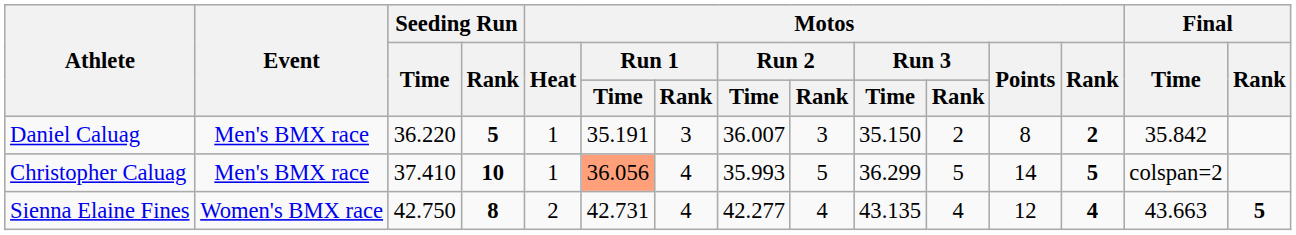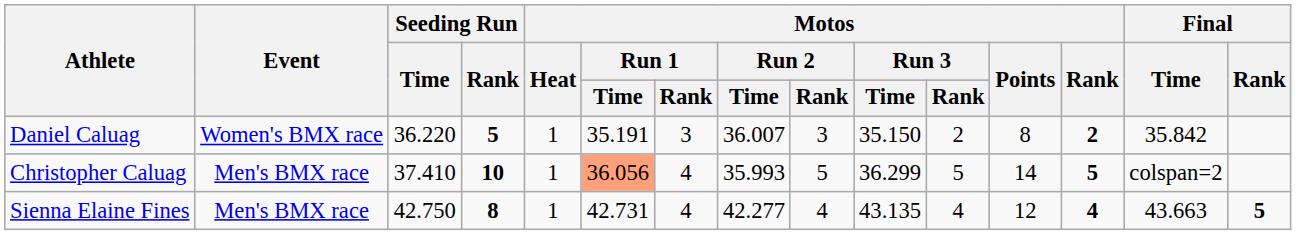(292, 135) Men's BMX race -> (292, 135) Women's BMX race
(292, 209) Women's BMX race -> (292, 209) Men's BMX race
(553, 209) 2 -> (553, 209) 1
